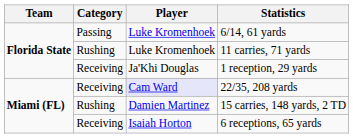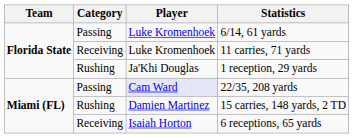(96, 50) Rushing -> (100, 50) Receiving
(100, 68) Receiving -> (96, 68) Rushing
(100, 87) Receiving -> (94, 87) Passing
